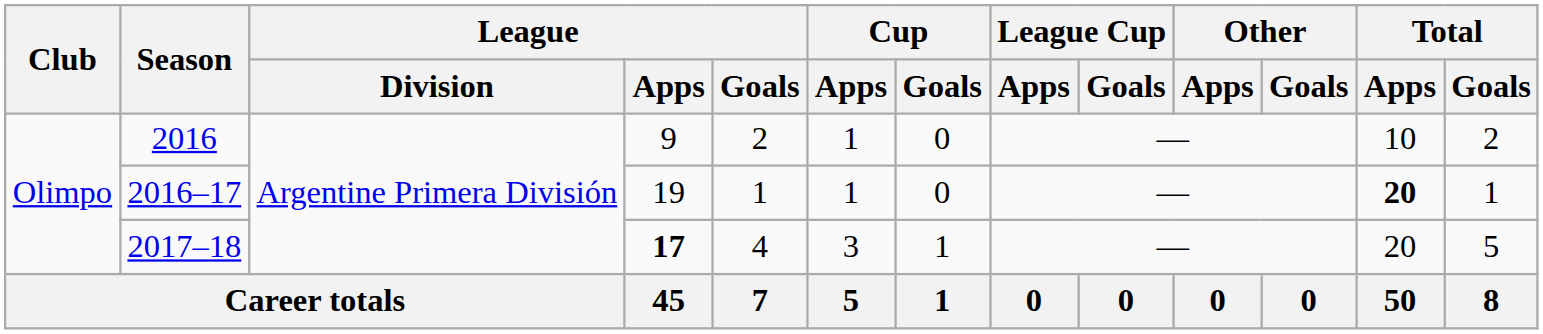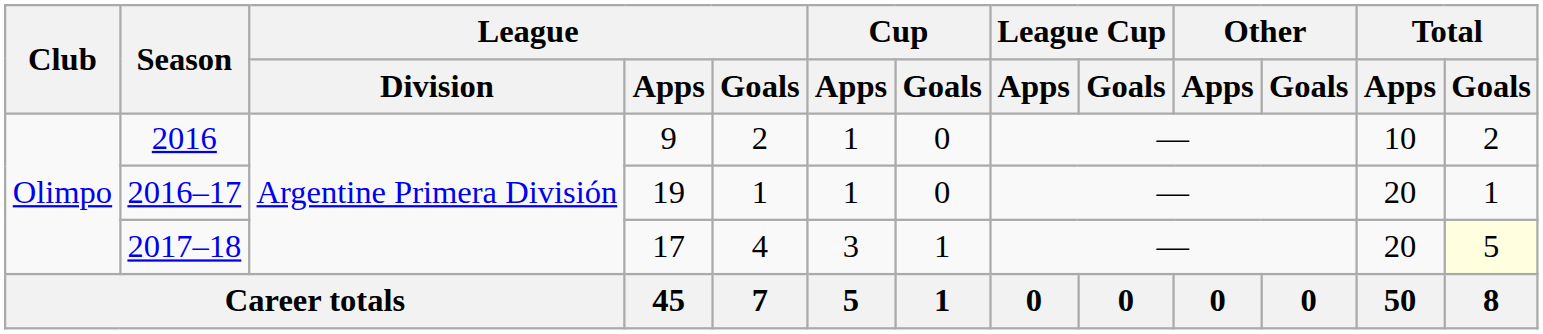(1400, 192) bold -> (1400, 192) normal
(669, 246) bold -> (669, 246) normal
(1491, 246) no background -> (1491, 246) lightyellow background
